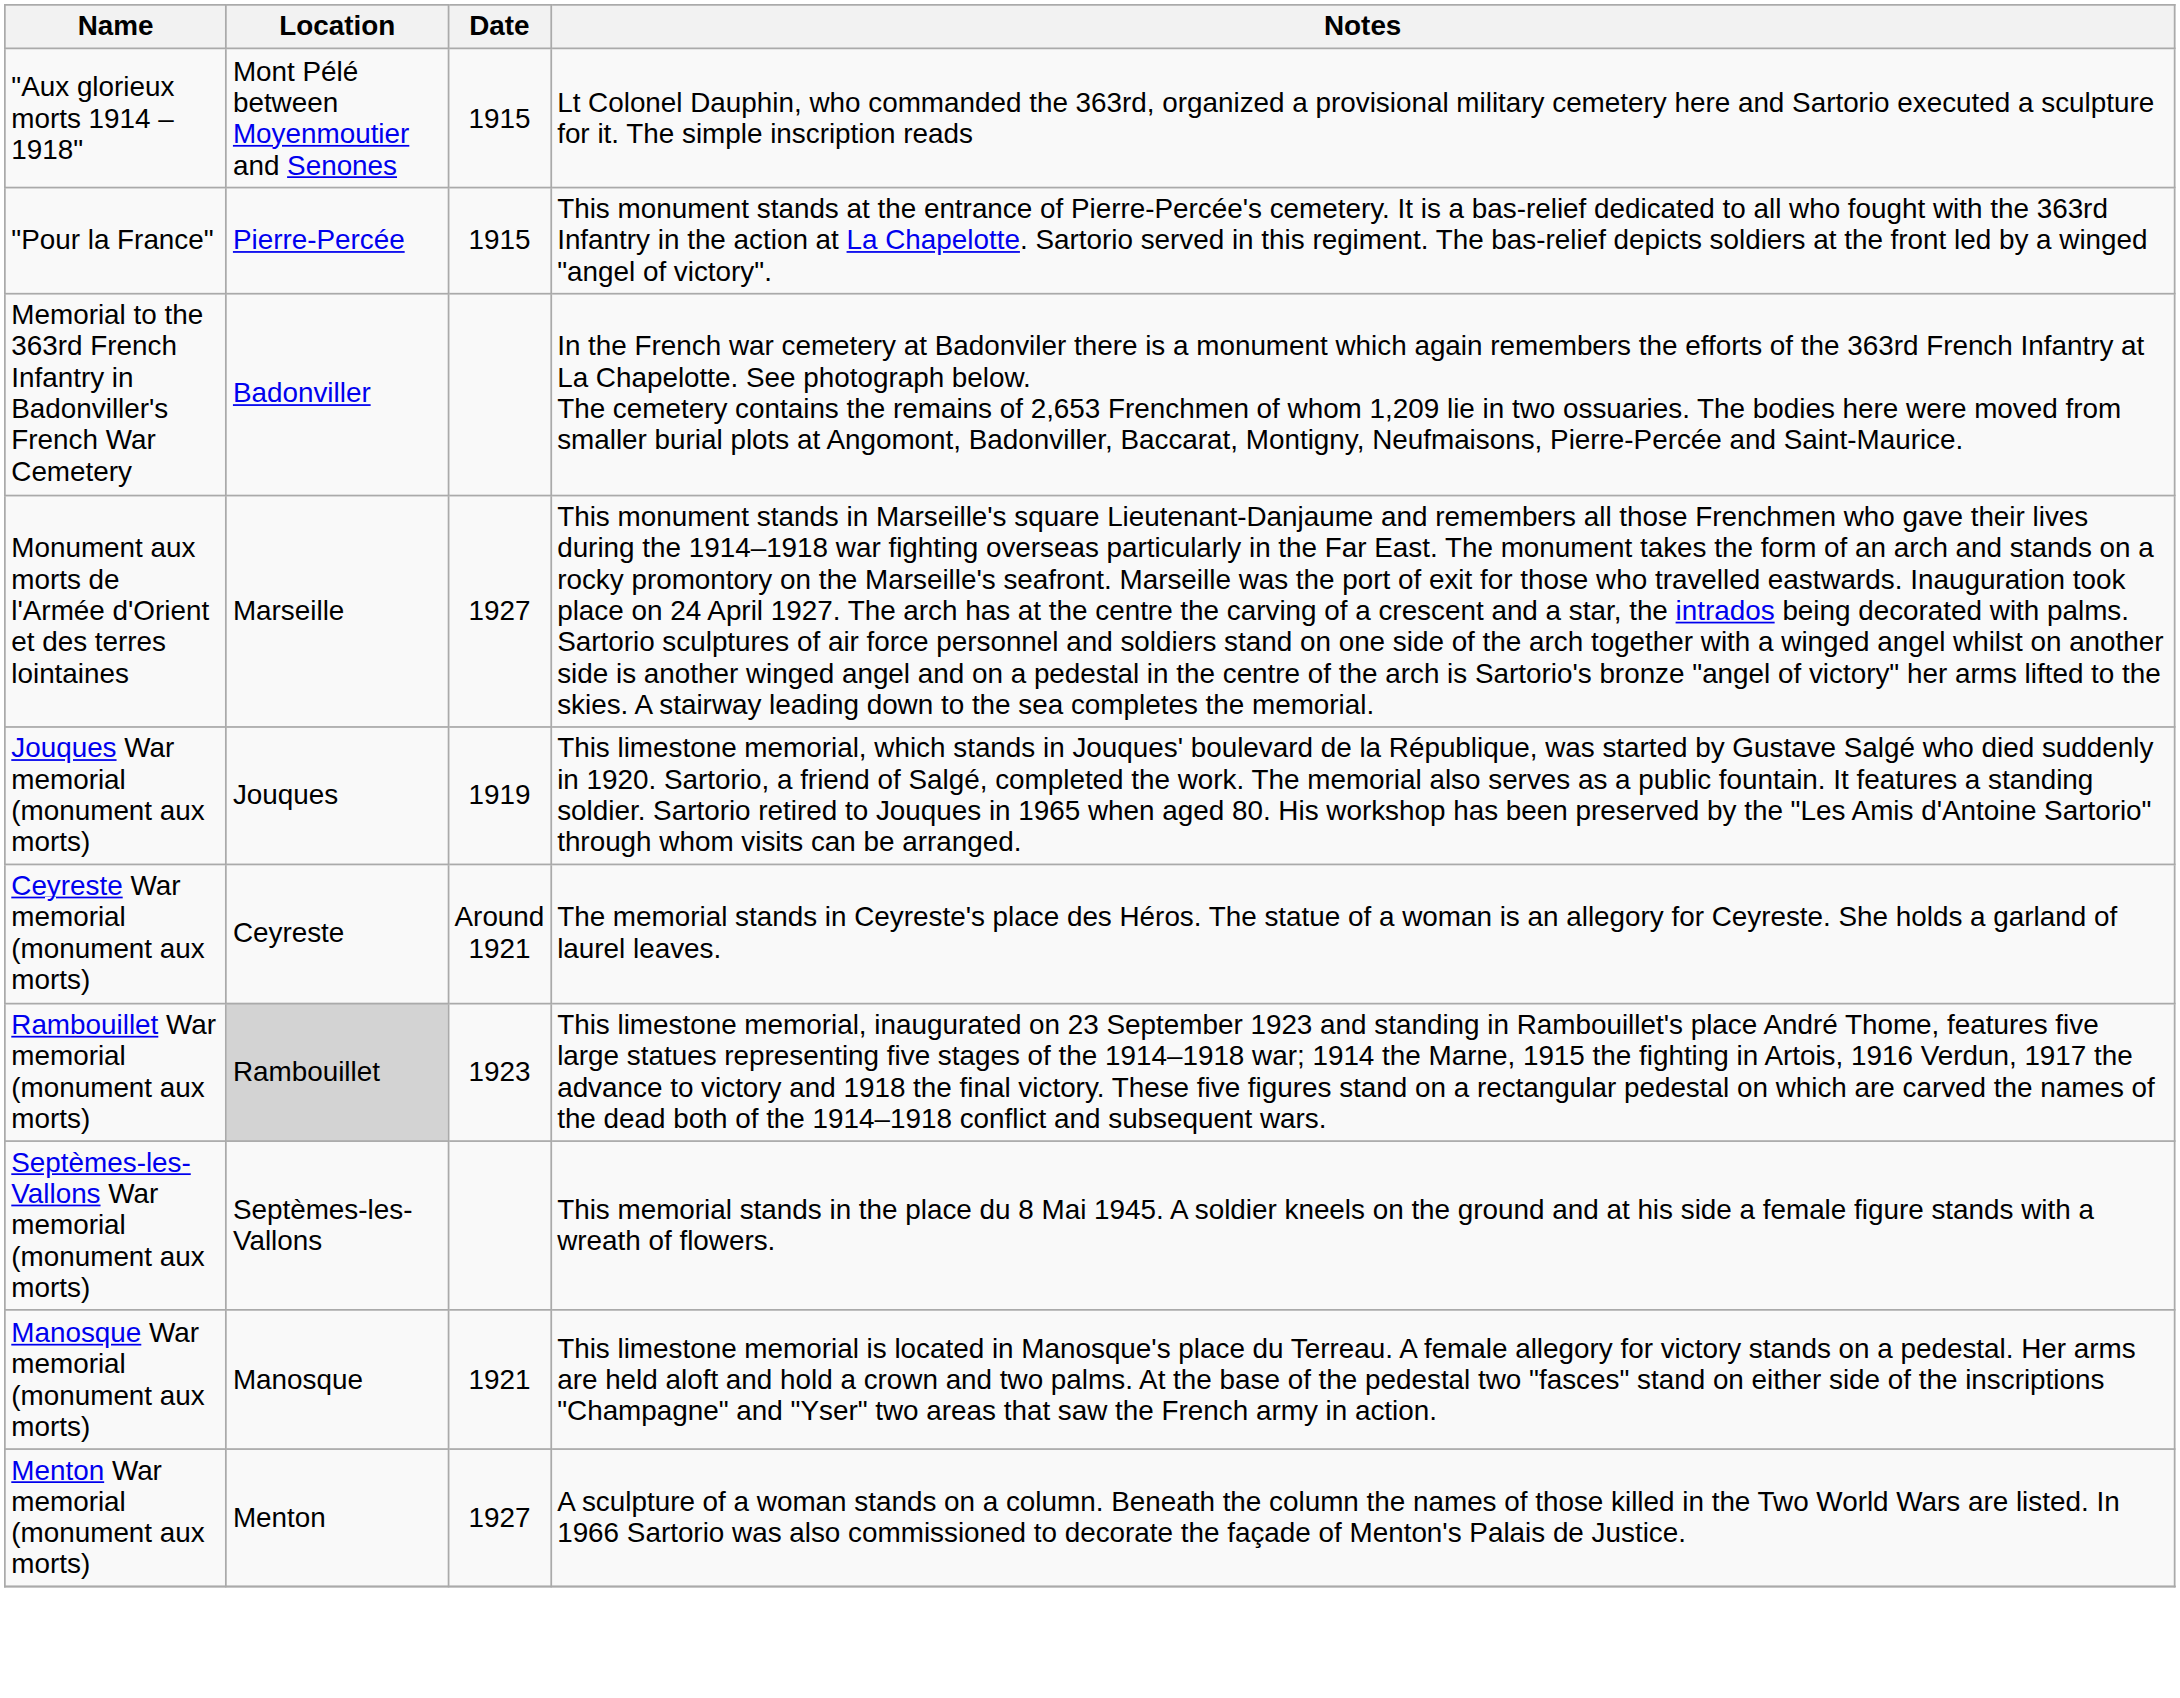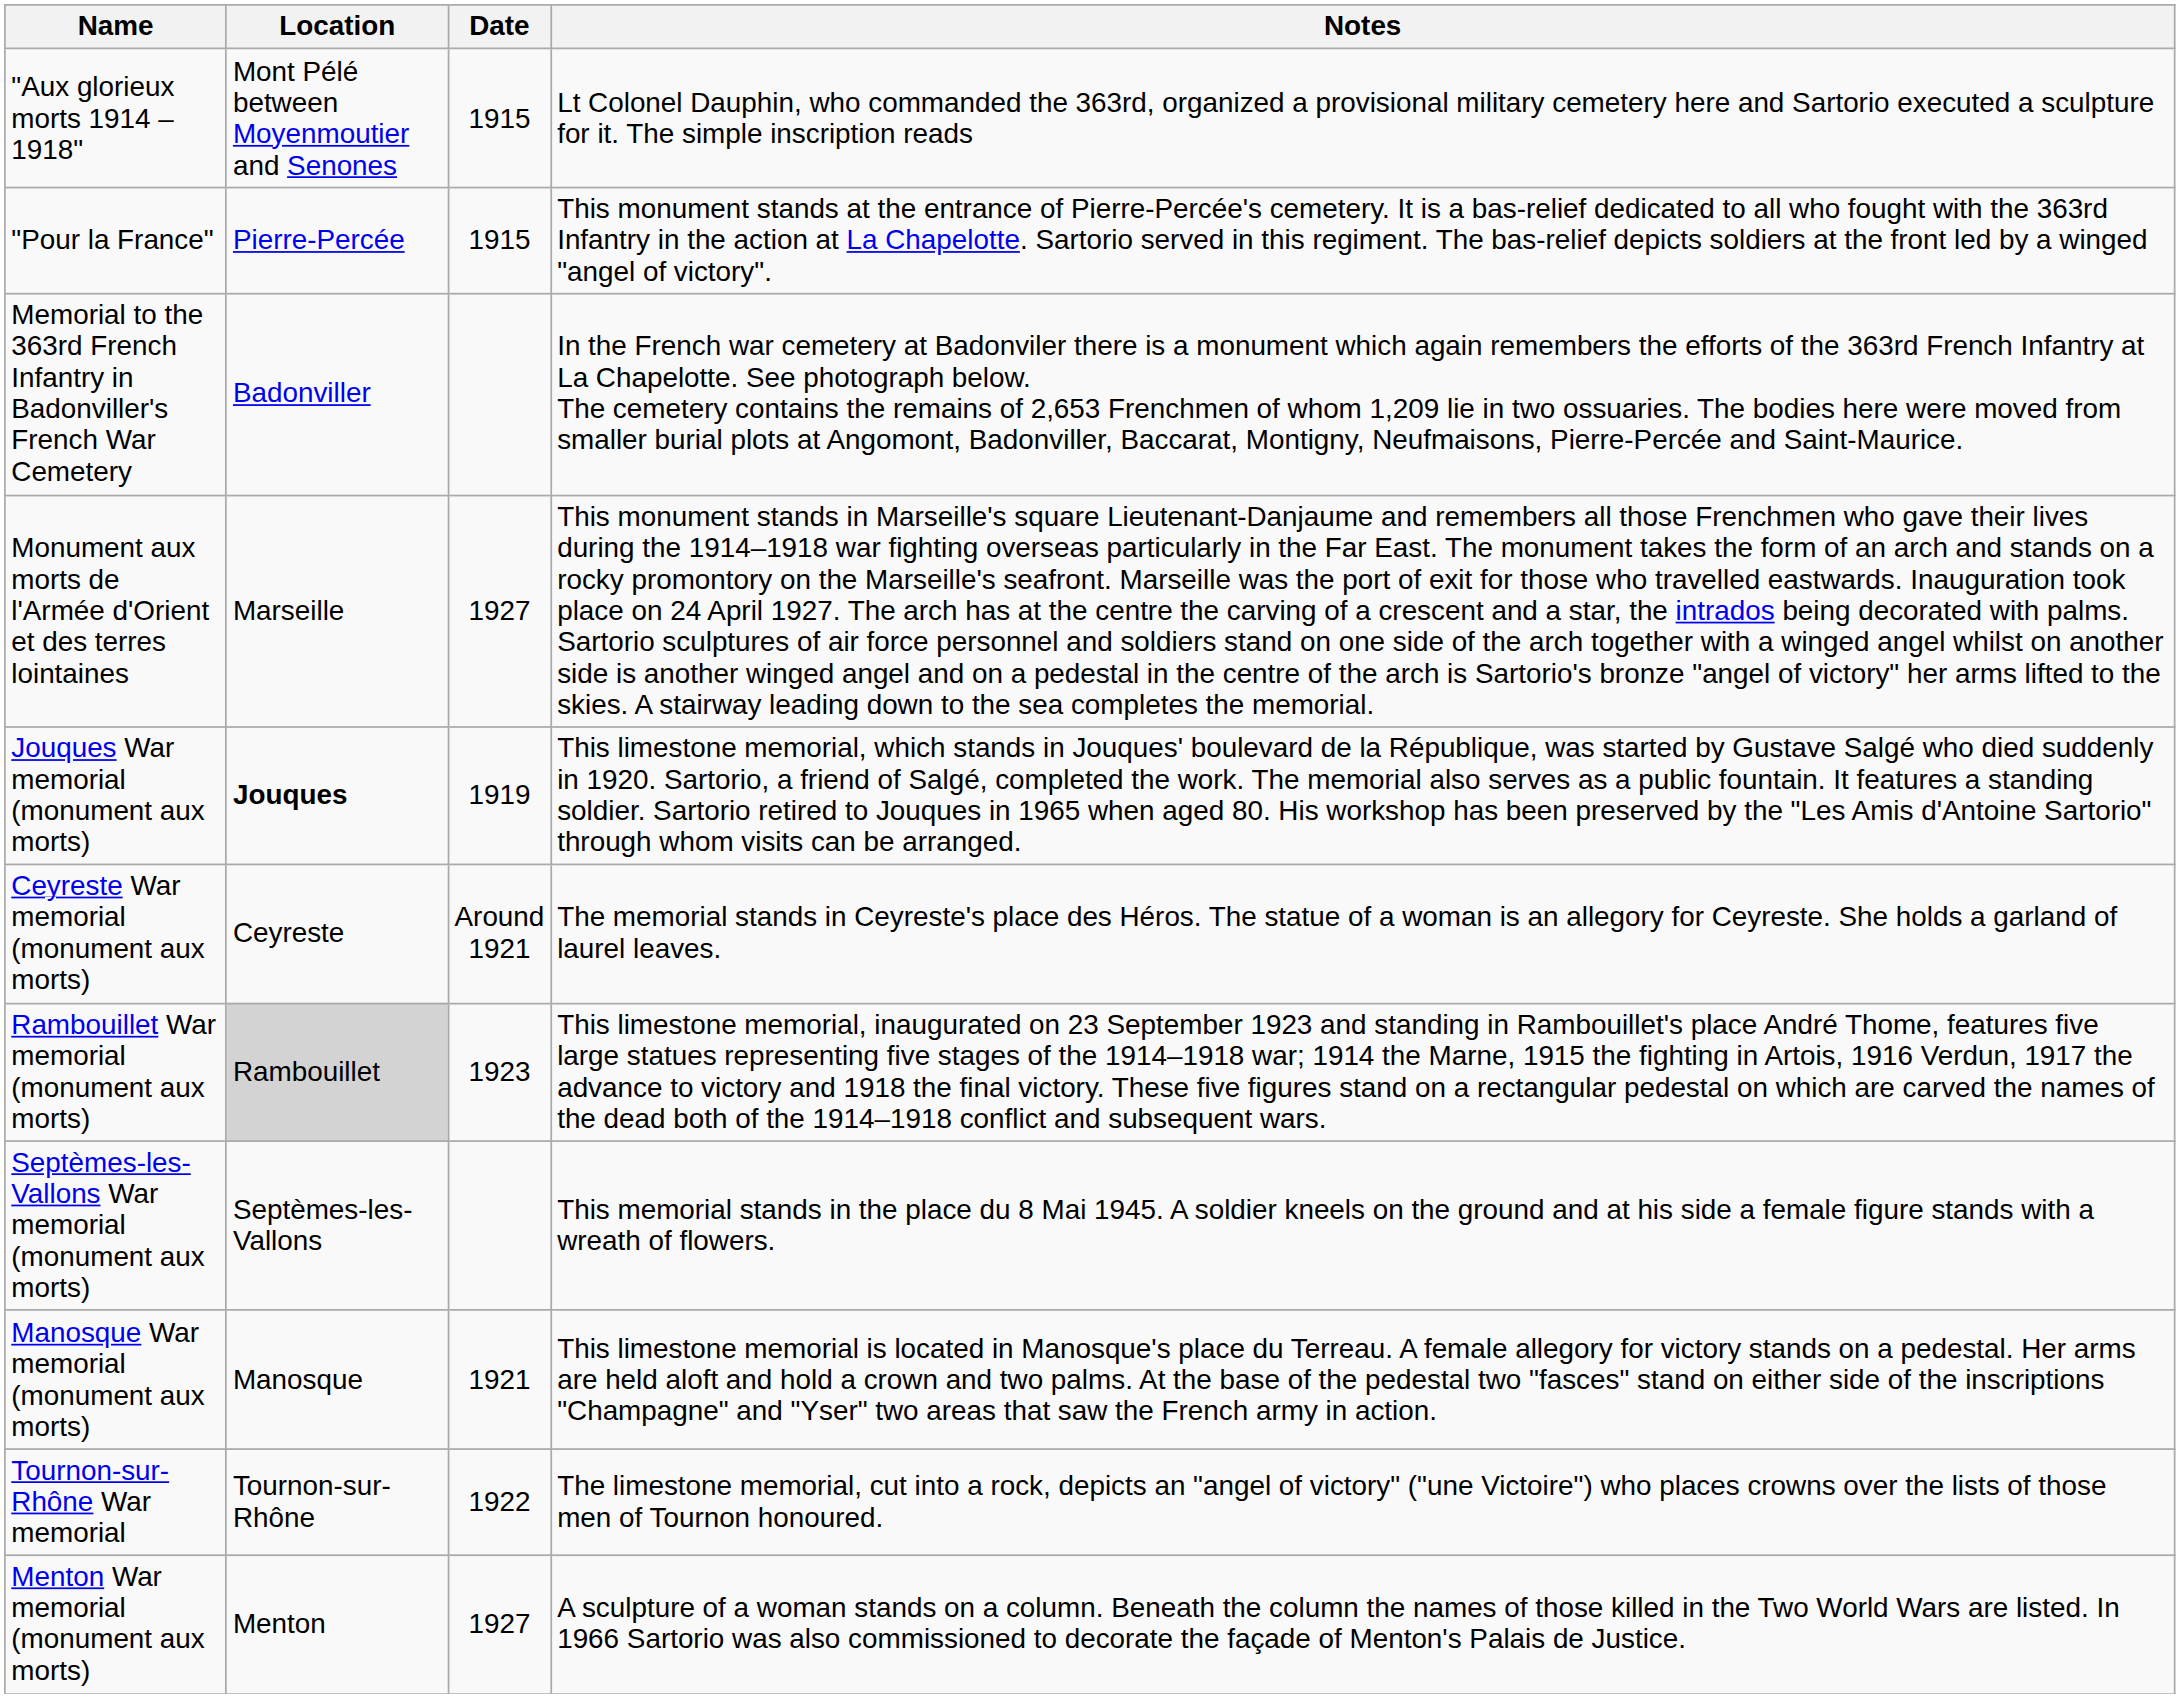(286, 795) normal -> (290, 795) bold
+ row: (90, 1501)
